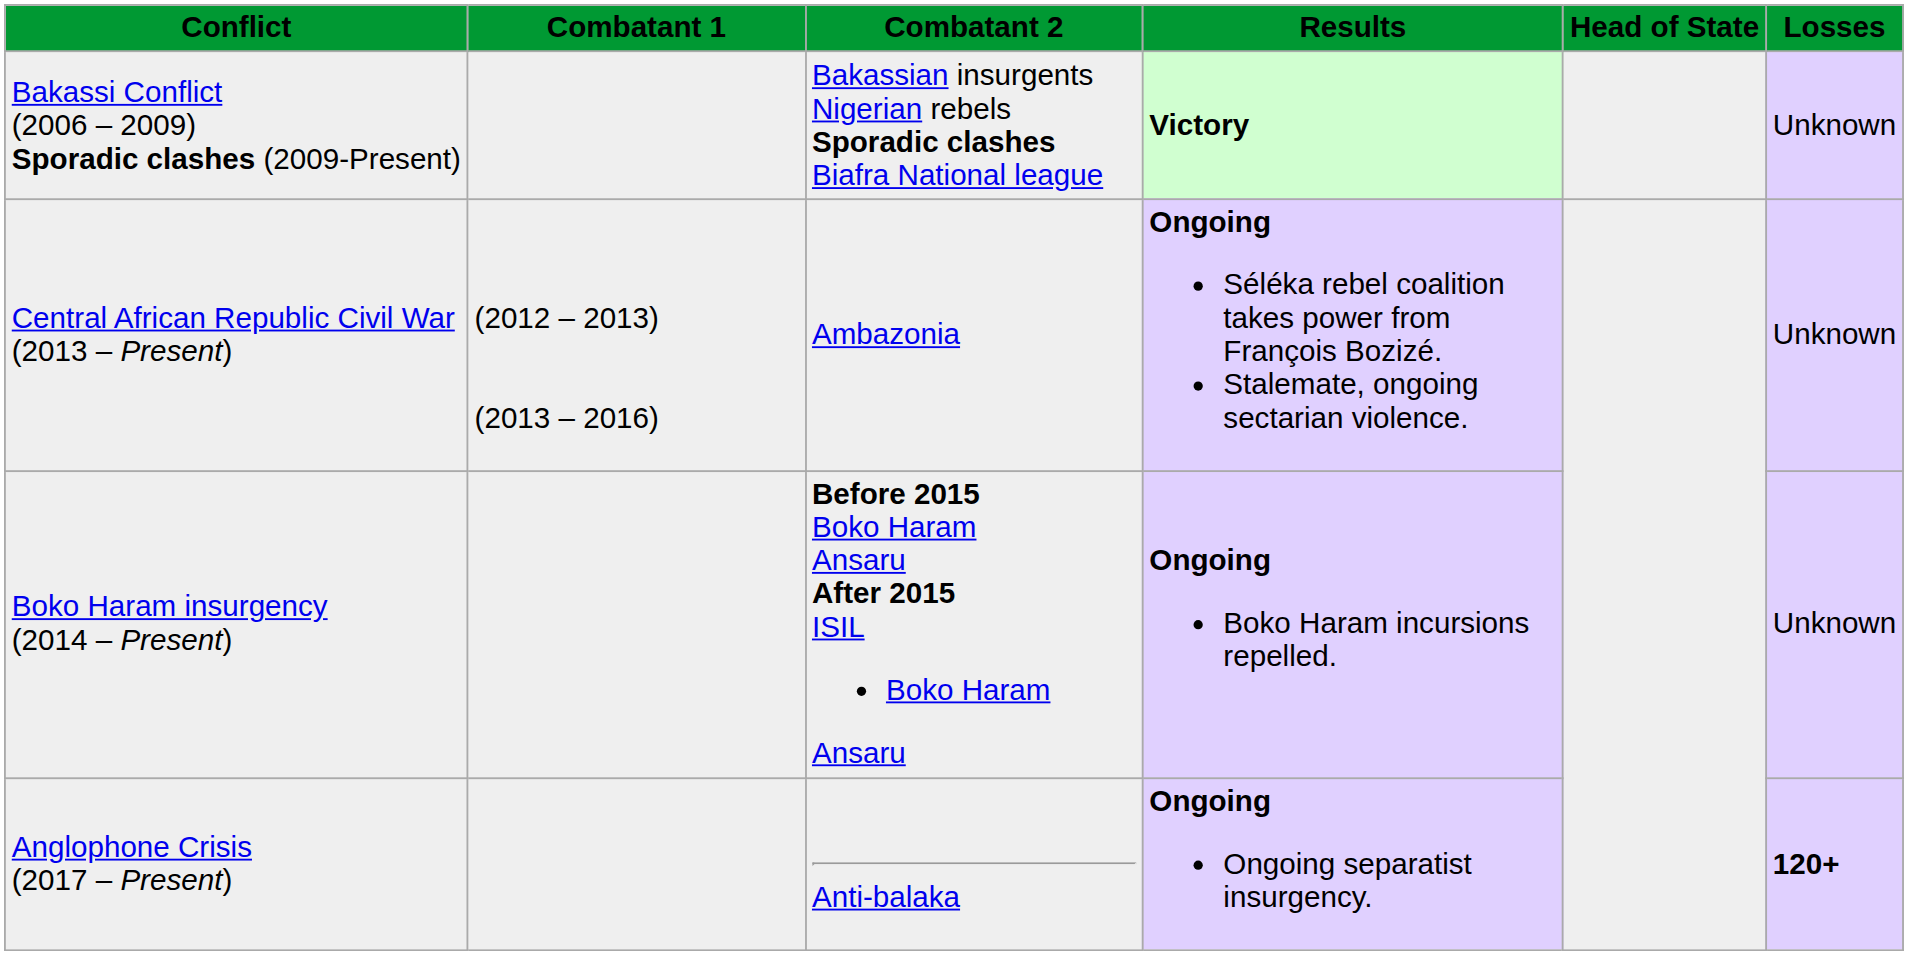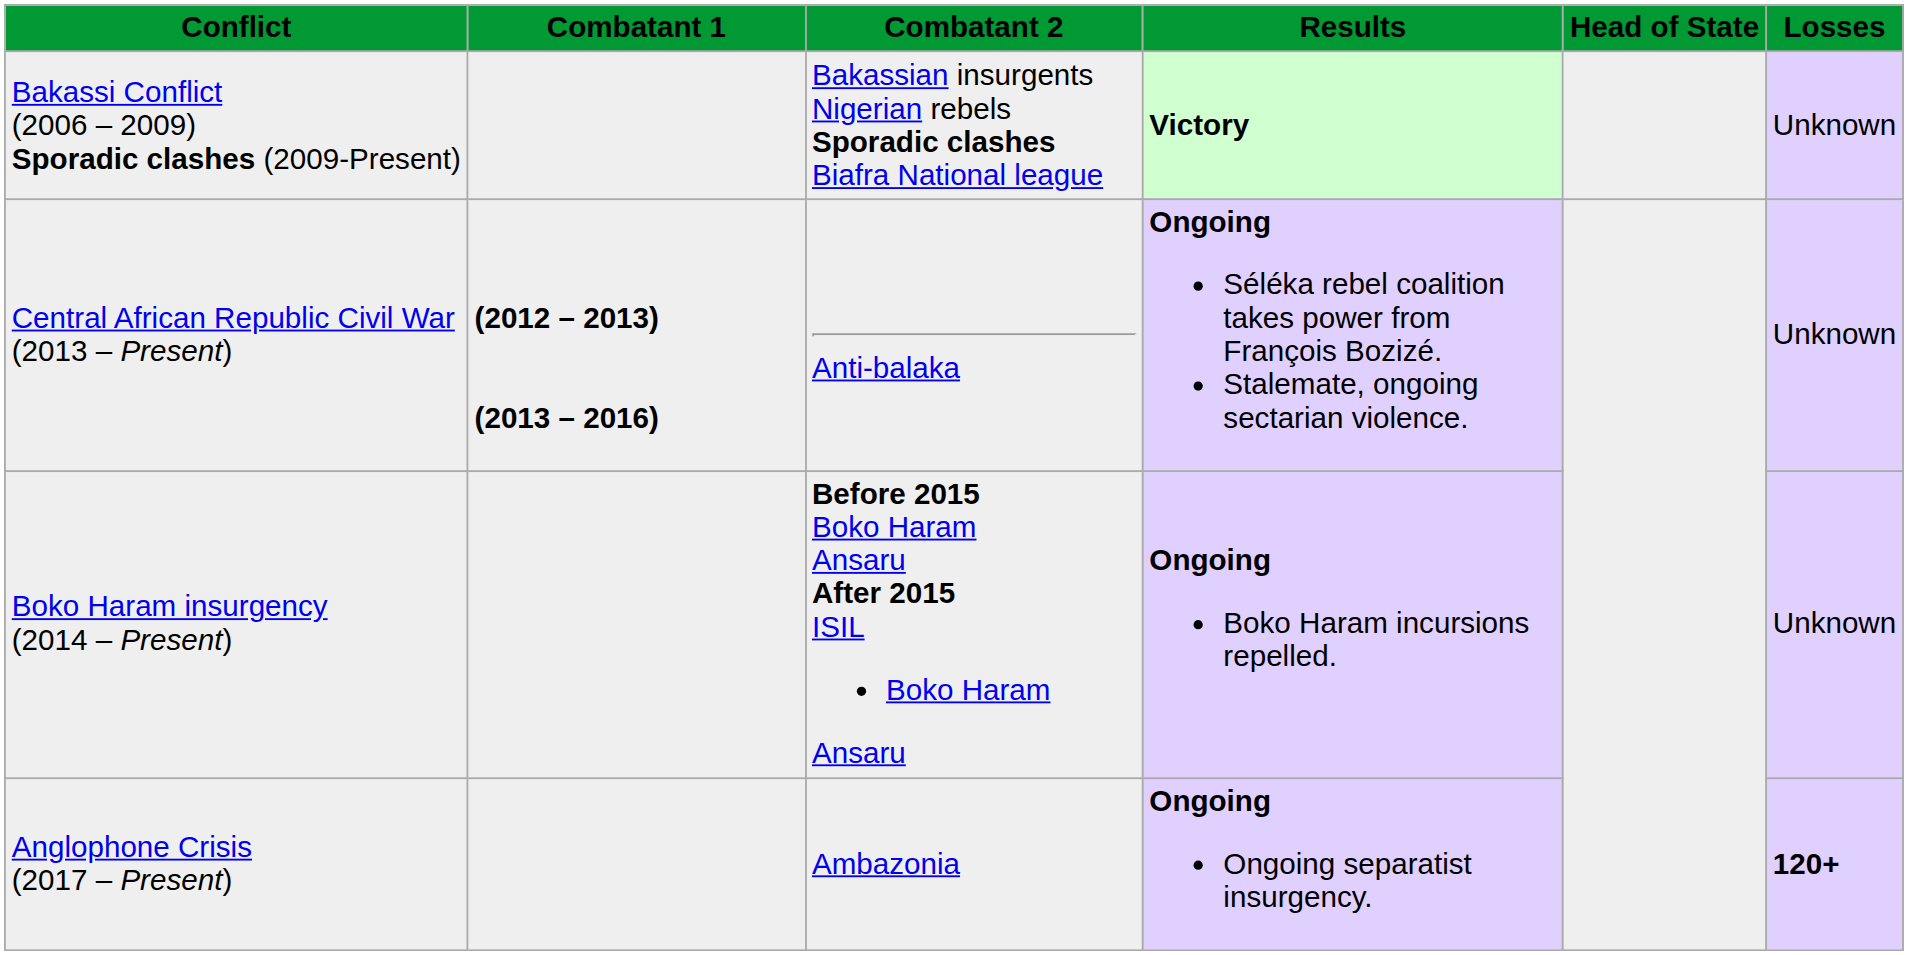(567, 367) normal -> (567, 367) bold
(886, 334) Ambazonia -> (974, 358) Anti-balaka
(974, 887) Anti-balaka -> (886, 863) Ambazonia
